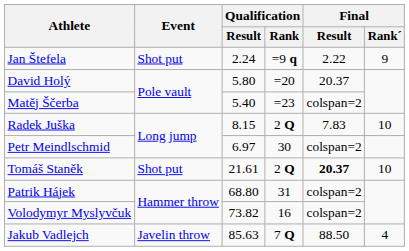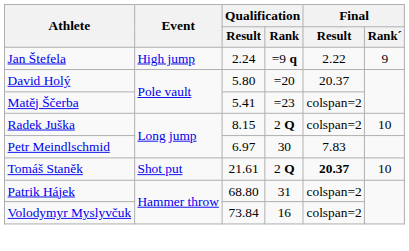(160, 58) Shot put -> (166, 58) High jump
(244, 103) 5.40 -> (244, 103) 5.41
(334, 125) 7.83 -> (334, 125) colspan=2
(334, 147) colspan=2 -> (334, 147) 7.83
(244, 213) 73.82 -> (244, 213) 73.84
- row: (48, 235)
